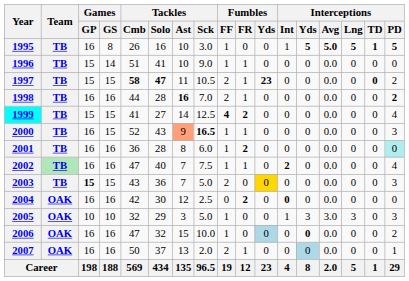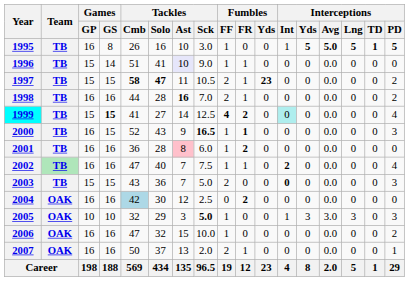(183, 64) no background -> (183, 64) lavender background
(375, 81) bold -> (375, 81) normal
(395, 98) bold -> (395, 98) normal
(110, 115) normal -> (110, 115) bold
(287, 115) no background -> (287, 115) paleturquoise background
(183, 132) lightsalmon background -> (183, 132) no background
(245, 132) normal -> (245, 132) bold
(183, 149) no background -> (183, 149) pink background
(395, 149) paleturquoise background -> (395, 149) no background
(89, 183) bold -> (89, 183) normal
(266, 183) gold background -> (266, 183) no background
(287, 183) normal -> (287, 183) bold
(134, 200) no background -> (134, 200) lightblue background
(287, 200) bold -> (287, 200) normal
(206, 217) normal -> (206, 217) bold
(266, 234) lightblue background -> (266, 234) no background
(308, 234) bold -> (308, 234) normal
(308, 251) lightblue background -> (308, 251) no background
